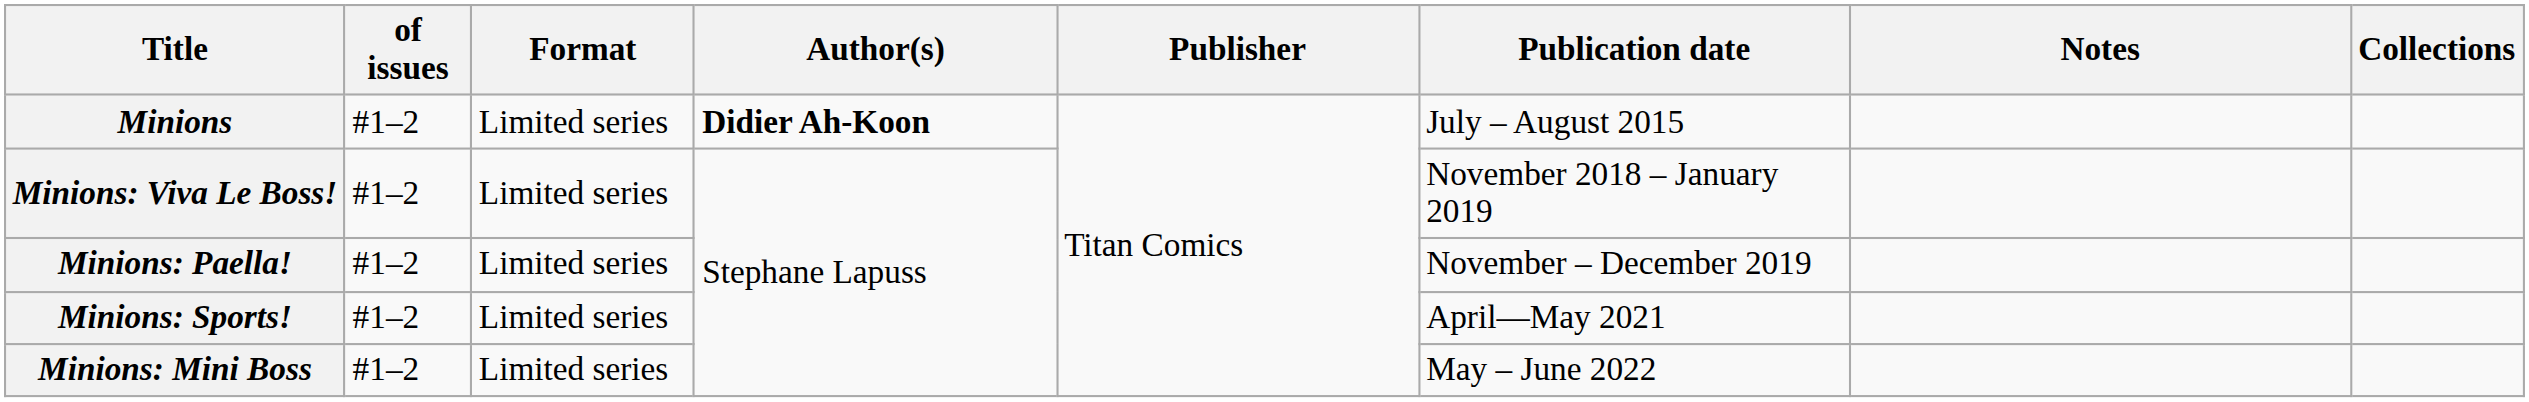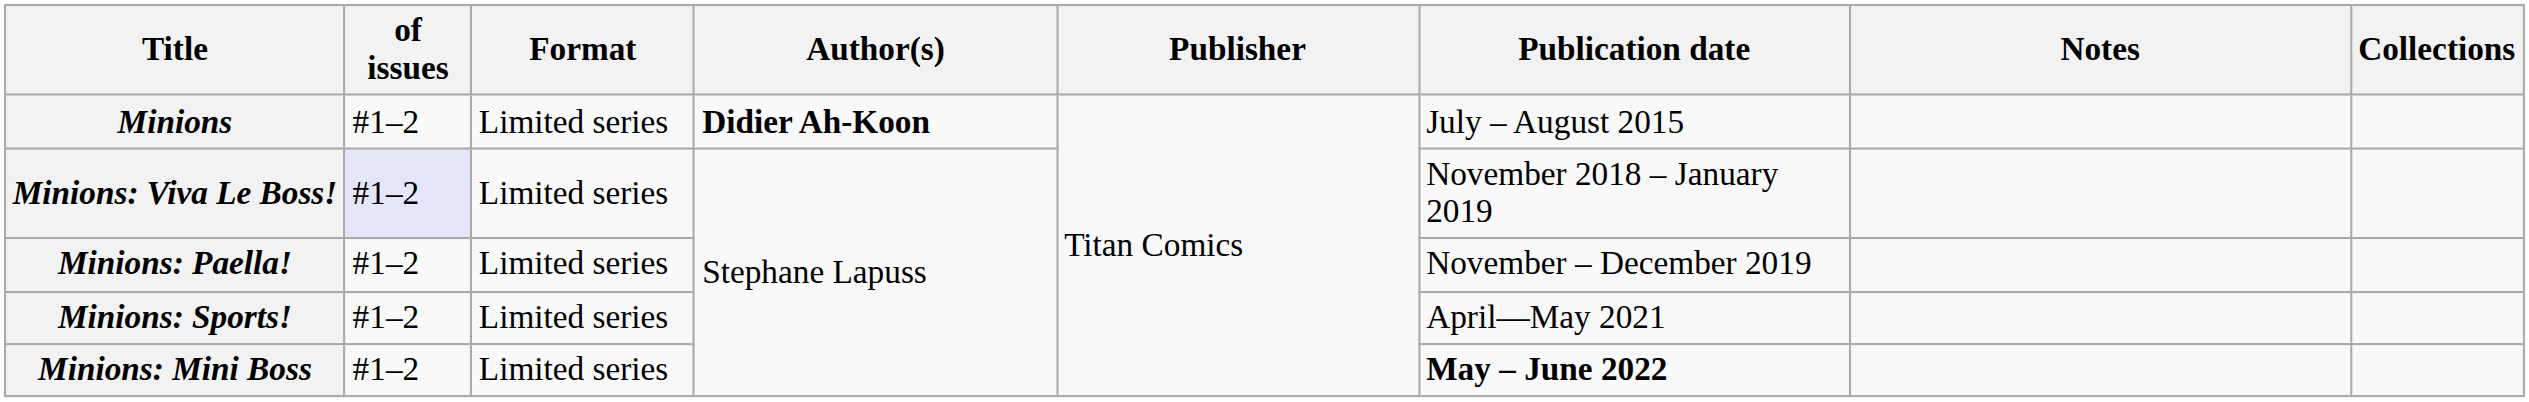(386, 192) no background -> (386, 192) lavender background
(1541, 369) normal -> (1547, 369) bold
